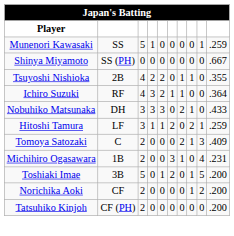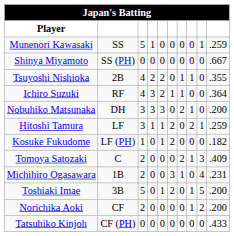(218, 110) .433 -> (218, 110) .200
+ row: (51, 142)
(143, 207) 2 -> (143, 223) 0
(218, 207) .200 -> (218, 223) .433
